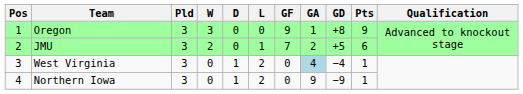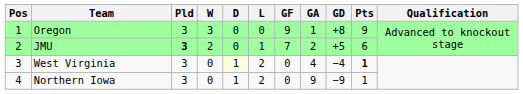(184, 47) normal -> (184, 47) bold
(236, 64) no background -> (236, 64) lightyellow background
(313, 64) lightblue background -> (313, 64) no background
(365, 64) normal -> (365, 64) bold
